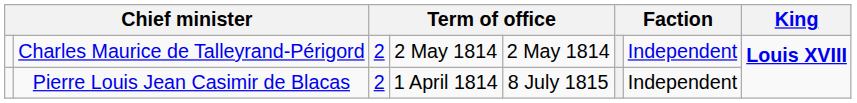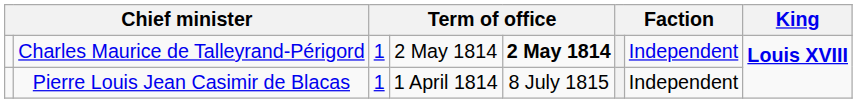(379, 51) 2 -> (379, 51) 1
(558, 51) normal -> (559, 51) bold
(379, 82) 2 -> (379, 82) 1
